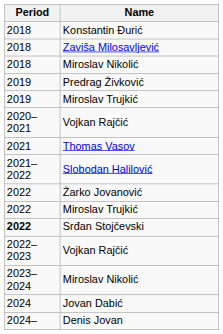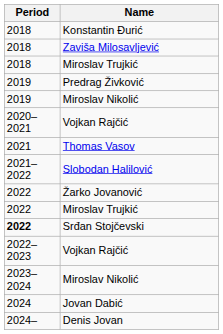(101, 64) Miroslav Nikolić -> (100, 64) Miroslav Trujkić
(100, 99) Miroslav Trujkić -> (101, 99) Miroslav Nikolić
